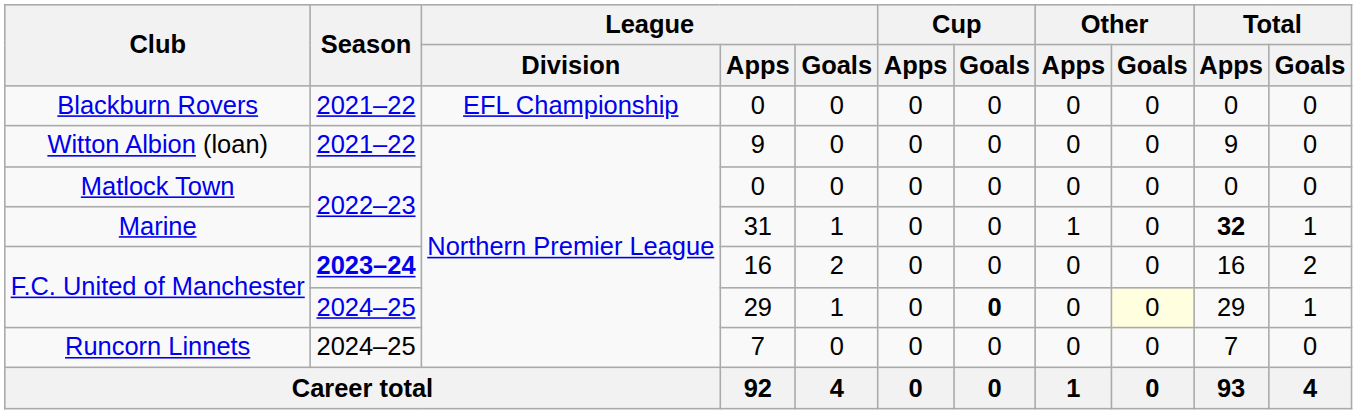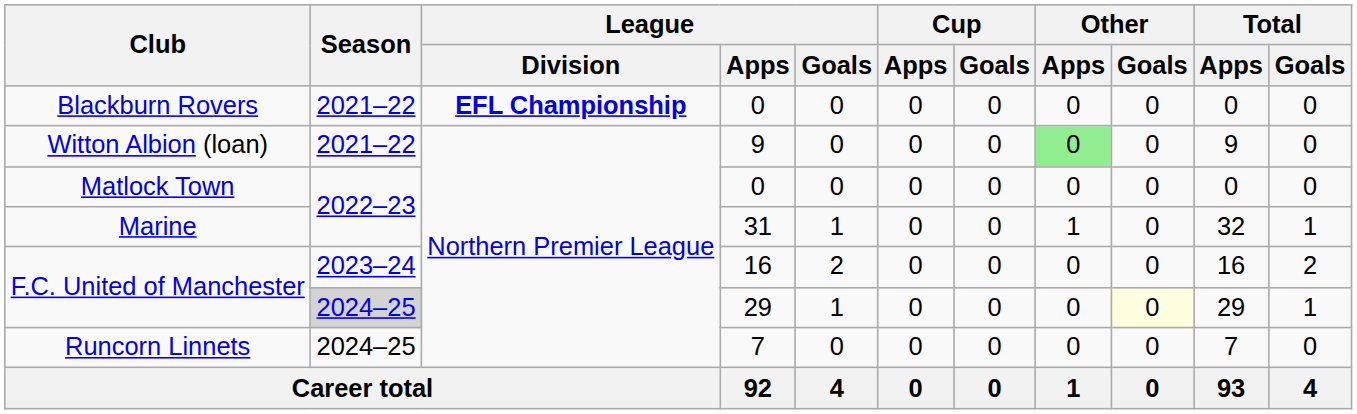(571, 105) normal -> (571, 105) bold
(1073, 145) no background -> (1073, 145) lightgreen background
(1231, 226) bold -> (1231, 226) normal
(366, 266) bold -> (366, 266) normal
(366, 307) no background -> (366, 307) lightgrey background
(994, 307) bold -> (994, 307) normal
